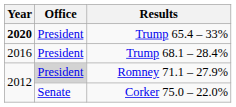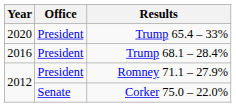(20, 33) bold -> (20, 33) normal
(60, 72) lightgrey background -> (60, 72) no background
